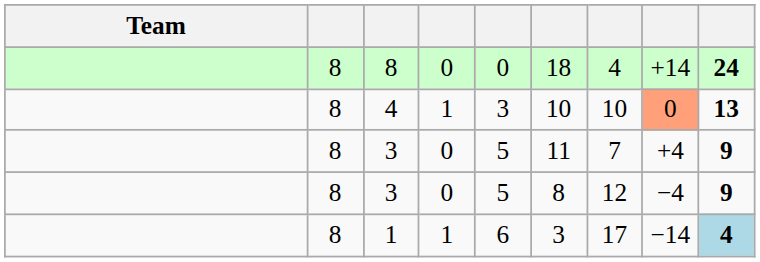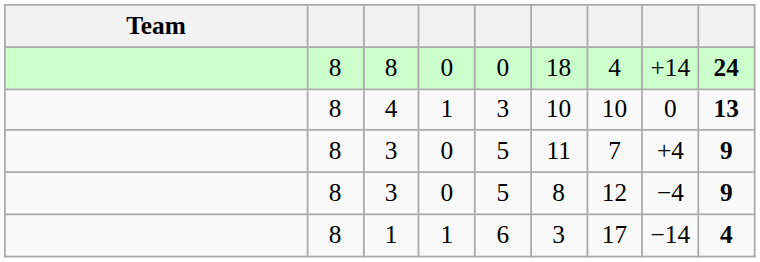(670, 109) lightsalmon background -> (670, 109) no background
(726, 234) lightblue background -> (726, 234) no background
